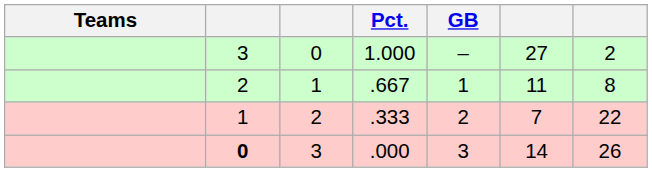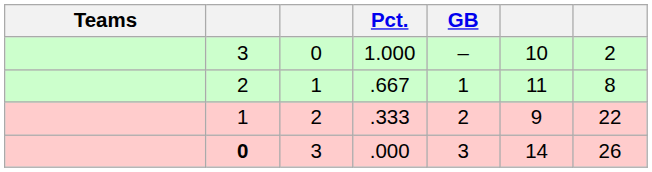(537, 53) 27 -> (537, 53) 10
(537, 118) 7 -> (537, 118) 9
